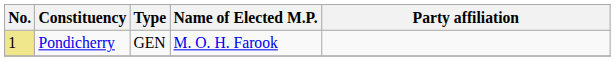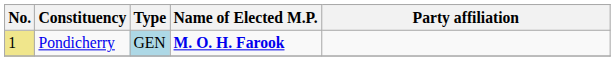(150, 43) no background -> (150, 43) lightblue background
(226, 43) normal -> (229, 43) bold
